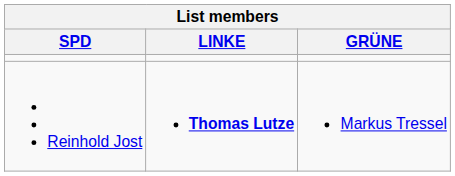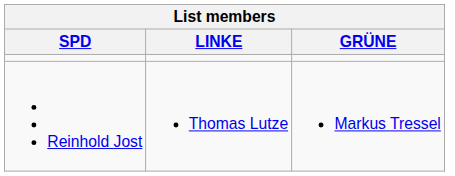(222, 125) bold -> (219, 125) normal
